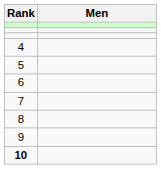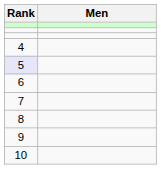(21, 65) no background -> (21, 65) lavender background
(21, 155) bold -> (21, 155) normal
